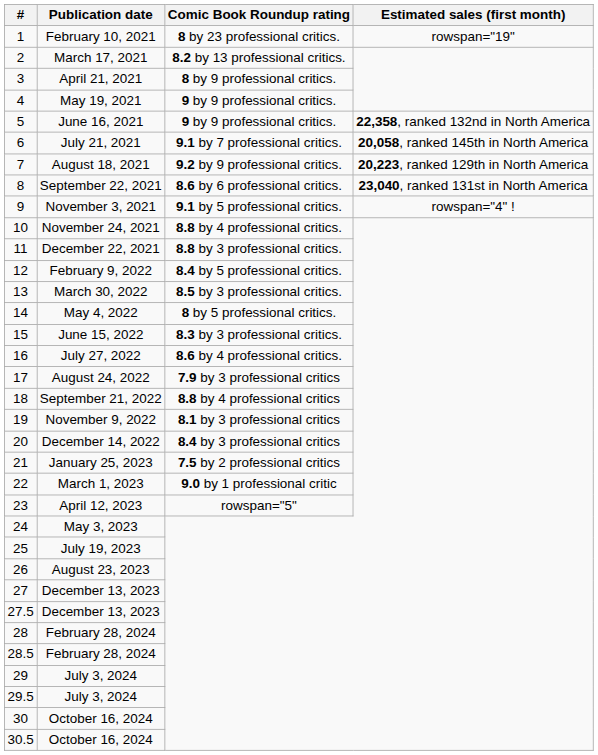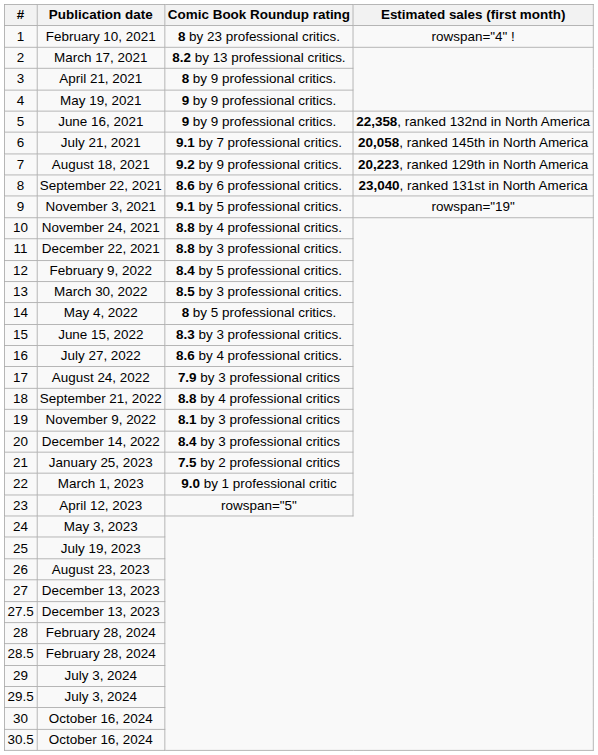(473, 36) rowspan="19" -> (473, 36) rowspan="4" !
(473, 206) rowspan="4" ! -> (473, 206) rowspan="19"
